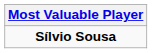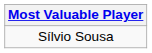(76, 36) bold -> (76, 36) normal
